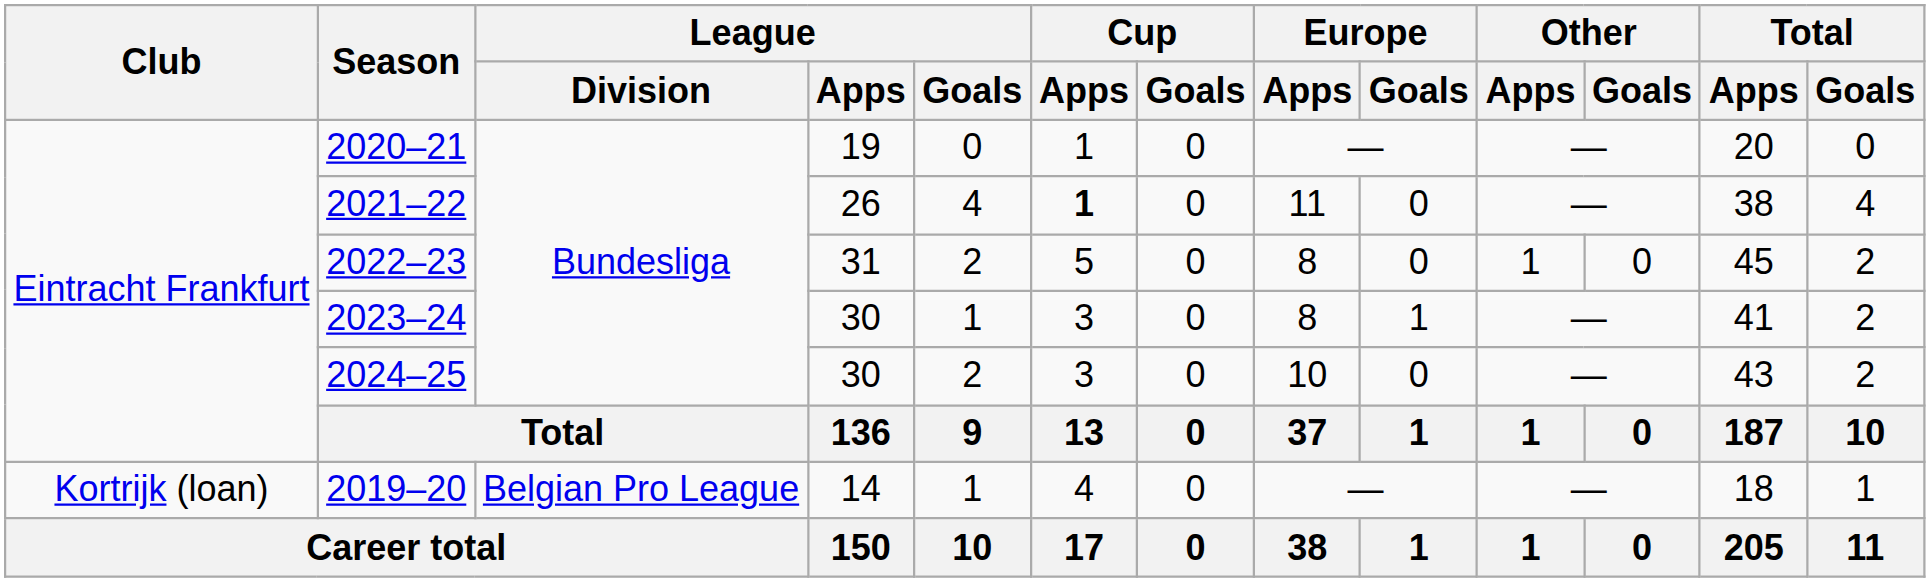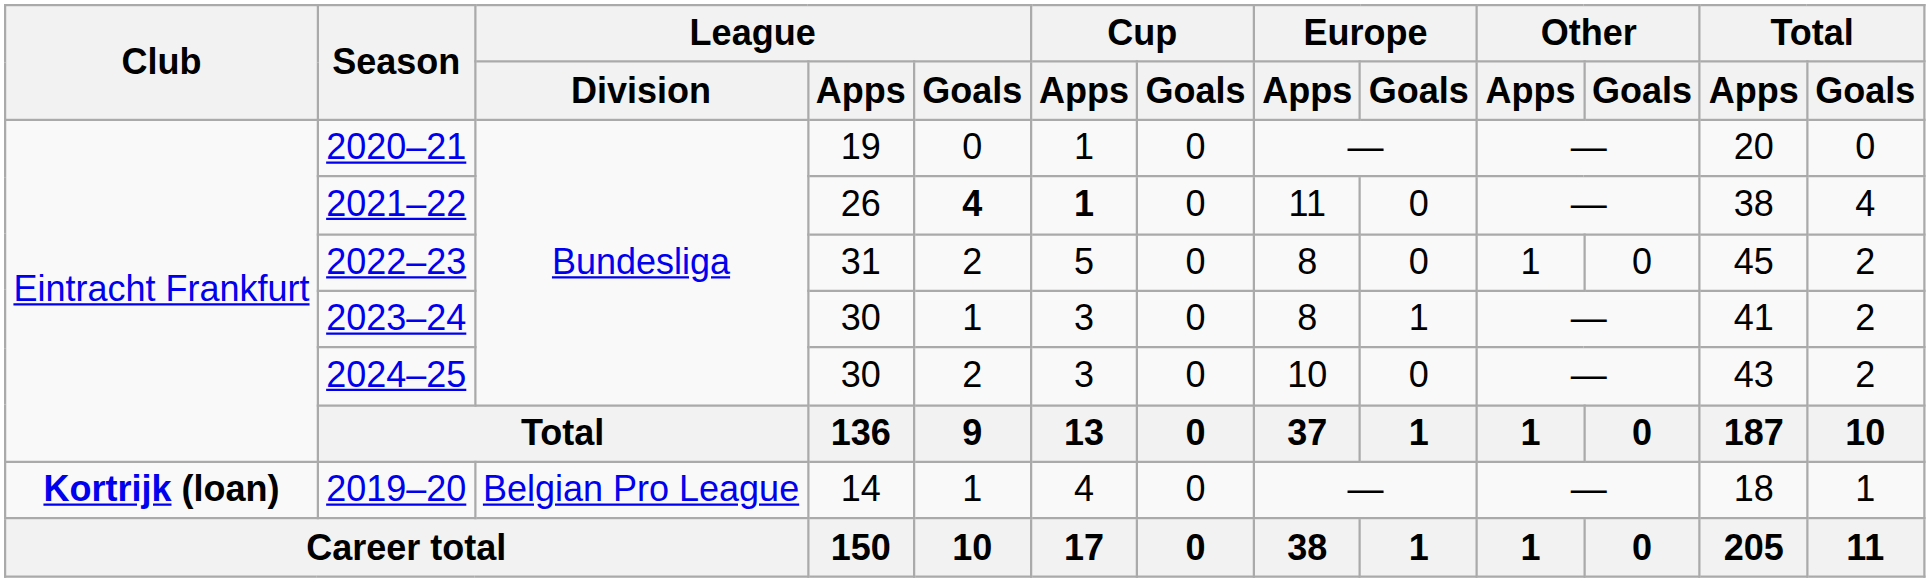(972, 204) normal -> (972, 204) bold
(161, 489) normal -> (161, 489) bold
